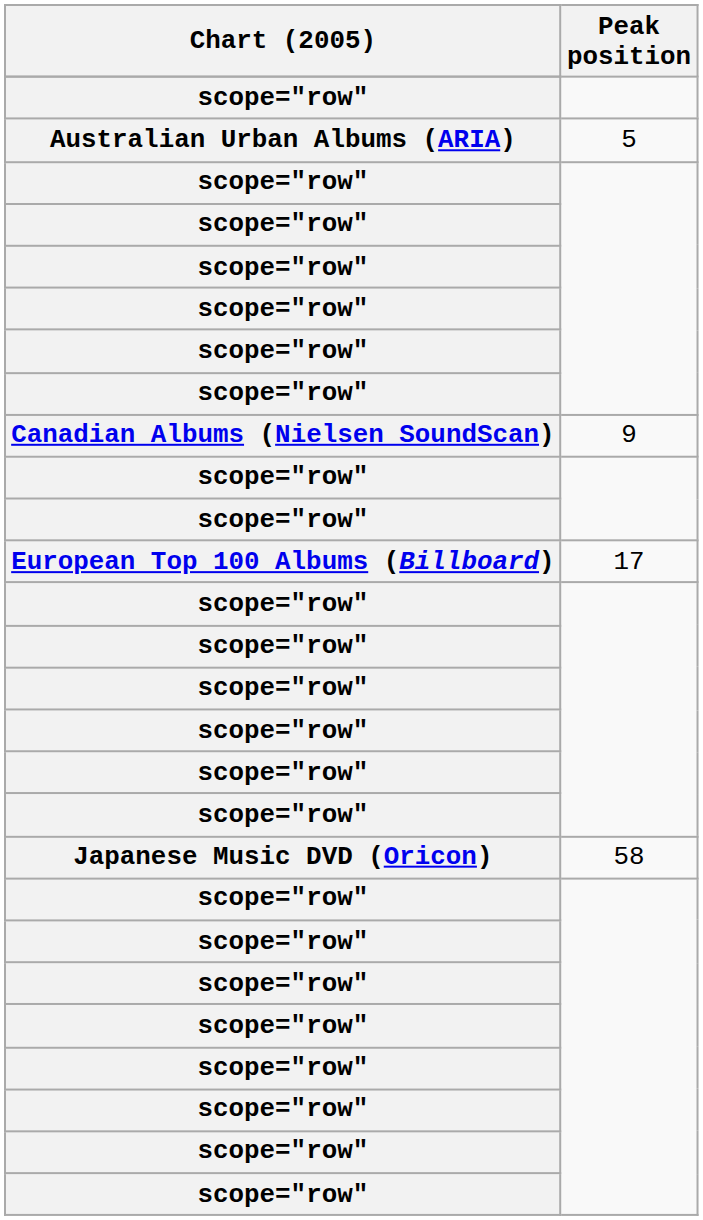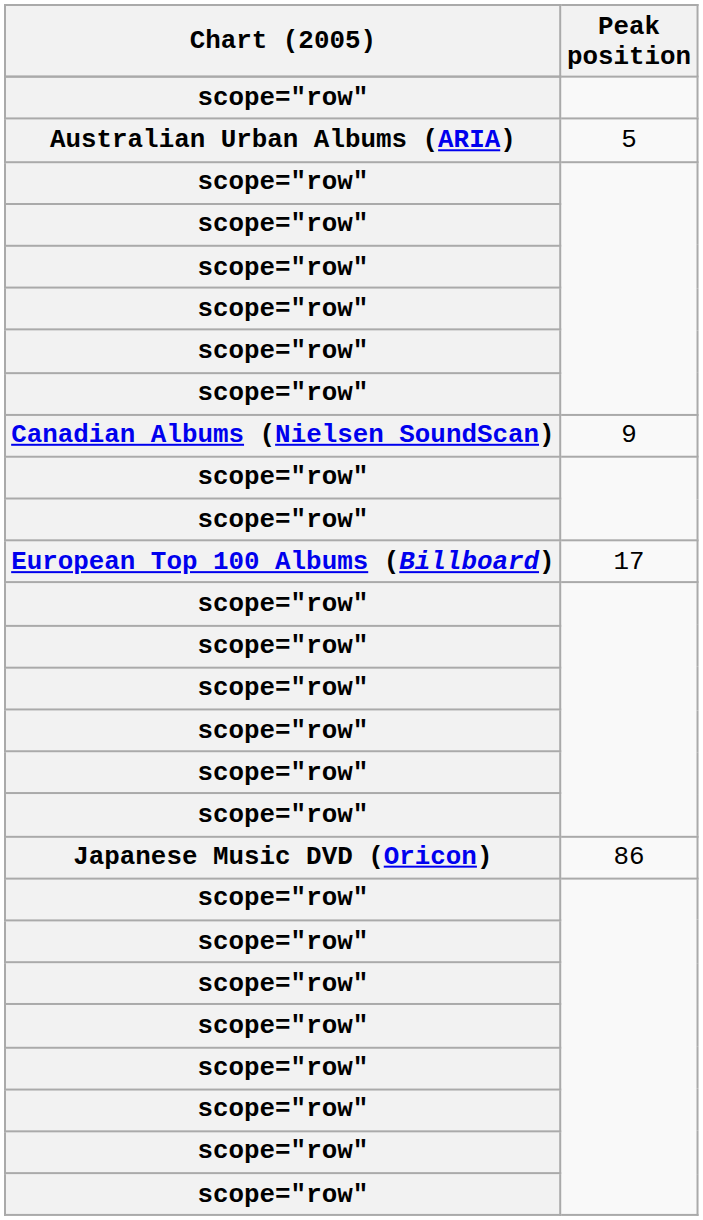(629, 857) 58 -> (629, 857) 86
